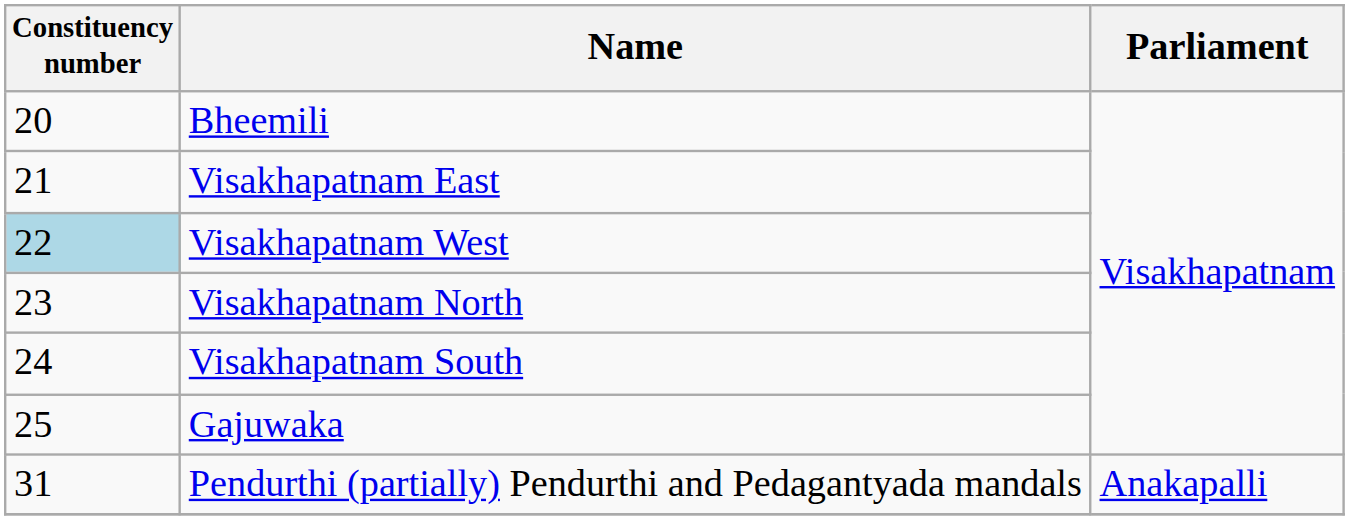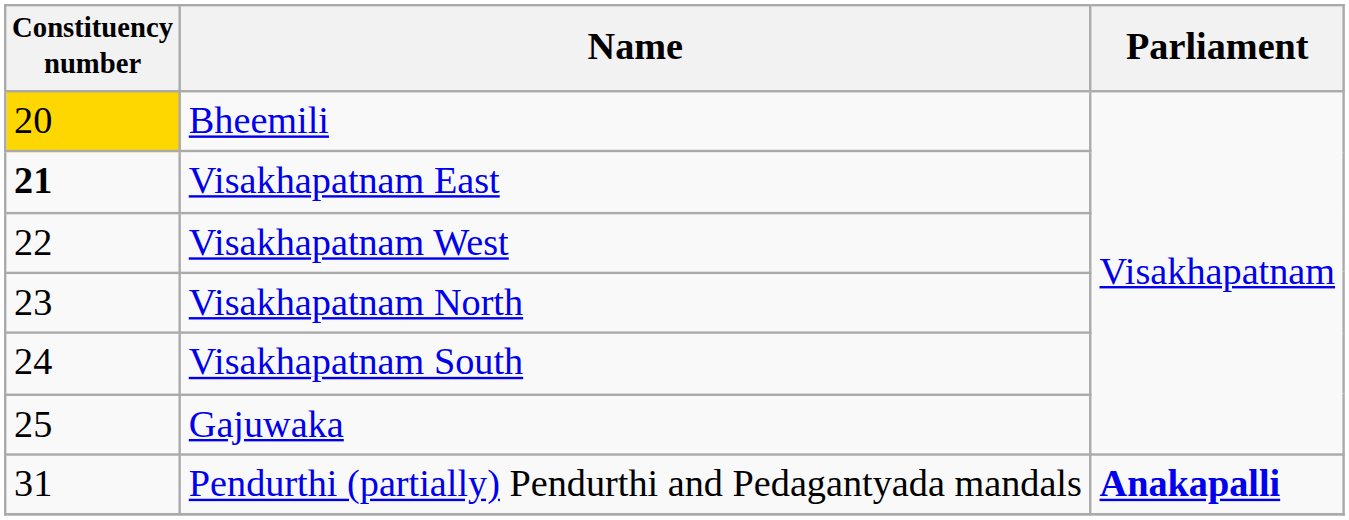(33, 120) no background -> (33, 120) gold background
(33, 180) normal -> (33, 180) bold
(33, 241) lightblue background -> (33, 241) no background
(1183, 484) normal -> (1190, 484) bold
